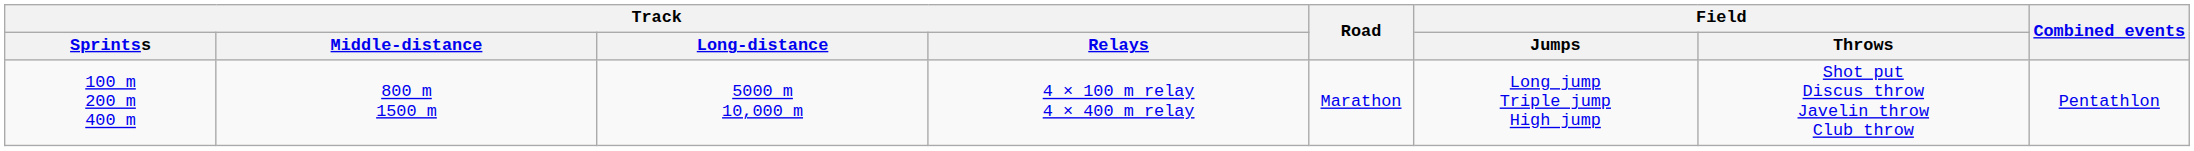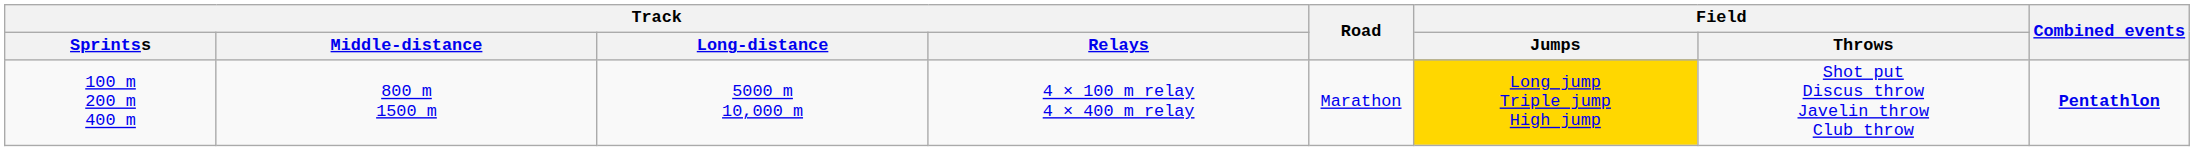(1555, 102) no background -> (1555, 102) gold background
(2109, 102) normal -> (2109, 102) bold
